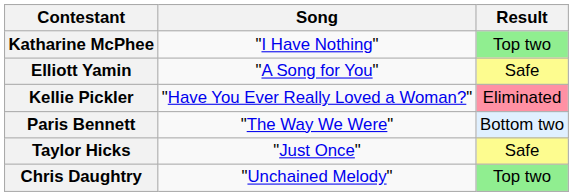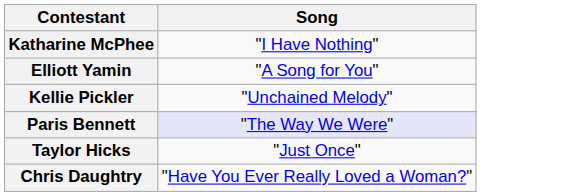- column: (522, 17)
(317, 97) "Have You Ever Really Loved a Woman?" -> (317, 97) "Unchained Melody"
(317, 124) no background -> (317, 124) lavender background
(317, 177) "Unchained Melody" -> (317, 177) "Have You Ever Really Loved a Woman?"
